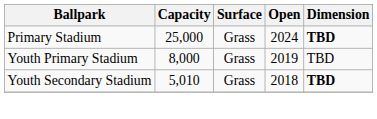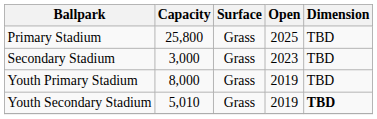(184, 37) 25,000 -> (184, 37) 25,800
(284, 37) 2024 -> (284, 37) 2025
(321, 37) bold -> (321, 37) normal
+ row: (61, 59)
(284, 80) 2018 -> (284, 102) 2019
